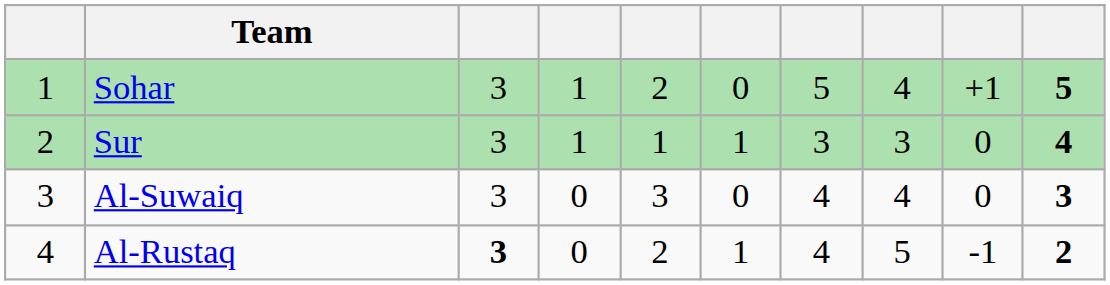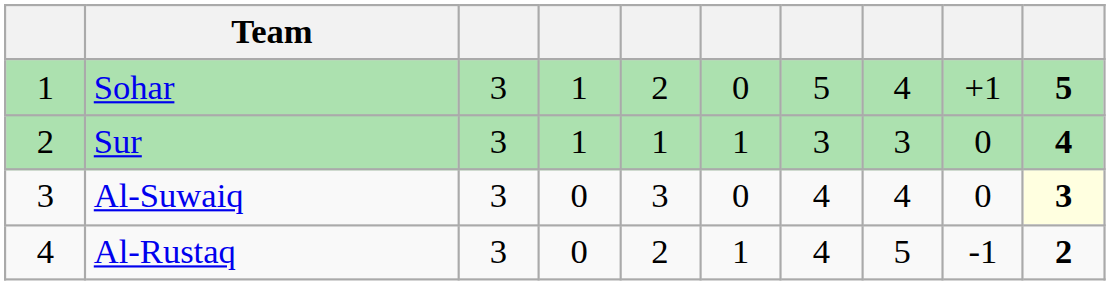(1064, 196) no background -> (1064, 196) lightyellow background
(499, 251) bold -> (499, 251) normal
